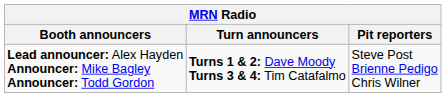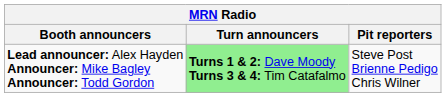(267, 69) no background -> (267, 69) lightgreen background
